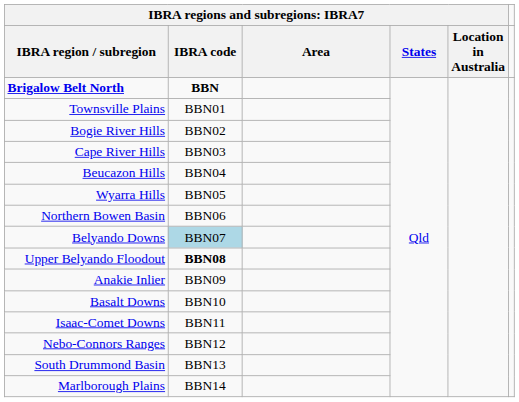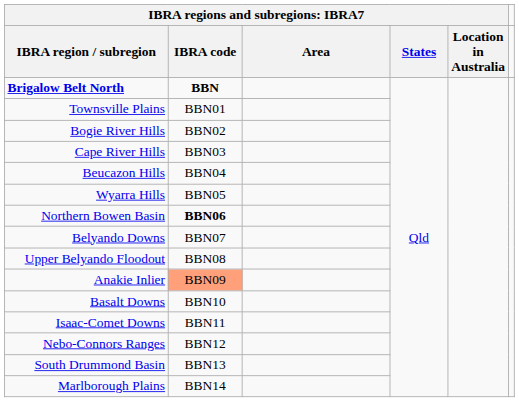(205, 215) normal -> (205, 215) bold
(205, 237) lightblue background -> (205, 237) no background
(205, 258) bold -> (205, 258) normal
(205, 279) no background -> (205, 279) lightsalmon background
